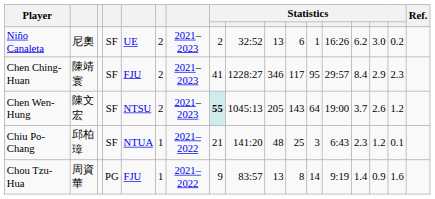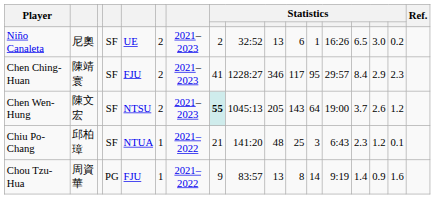(361, 42) 6.2 -> (361, 42) 6.5
